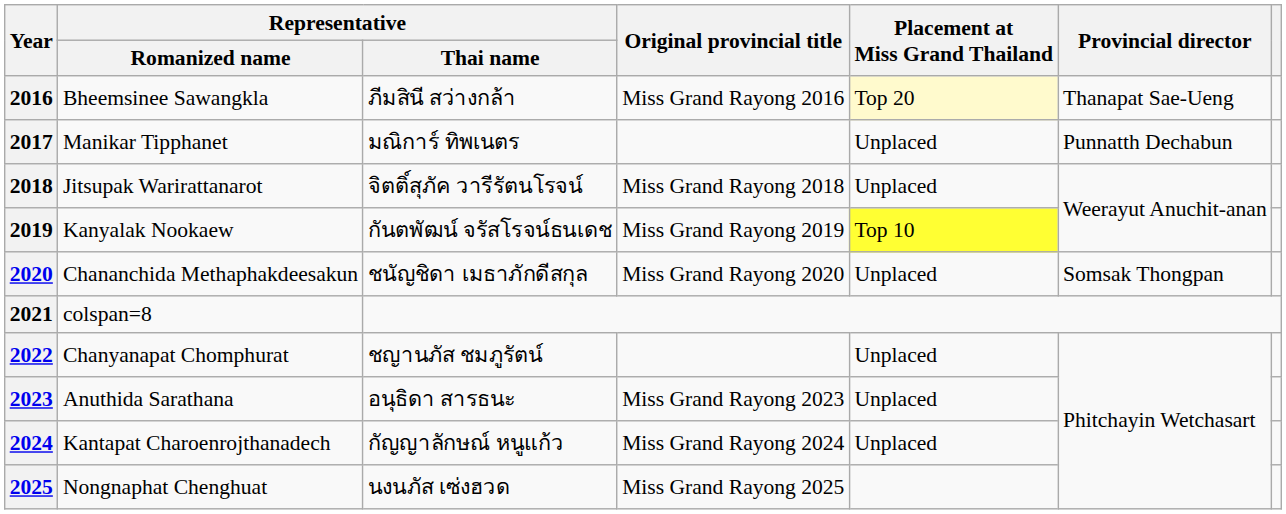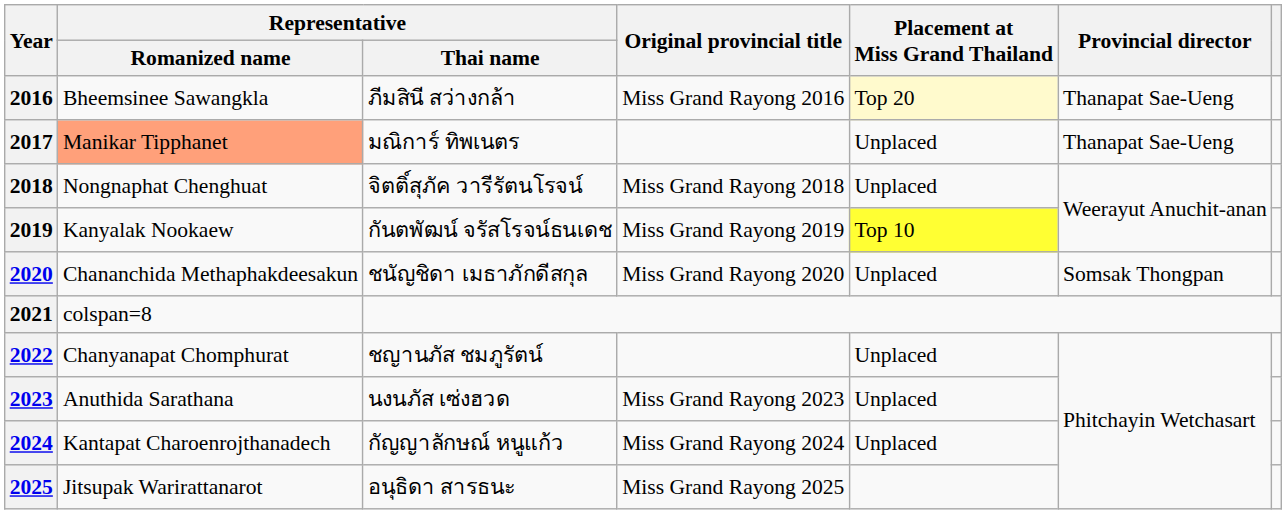(145, 142) no background -> (145, 142) lightsalmon background
(1148, 142) Punnatth Dechabun -> (1148, 142) Thanapat Sae-Ueng
(163, 186) Jitsupak Warirattanarot -> (165, 186) Nongnaphat Chenghuat
(442, 398) อนุธิดา สารธนะ -> (439, 398) นงนภัส เซ่งฮวด
(165, 486) Nongnaphat Chenghuat -> (163, 486) Jitsupak Warirattanarot
(439, 486) นงนภัส เซ่งฮวด -> (442, 486) อนุธิดา สารธนะ
